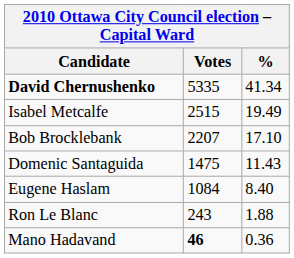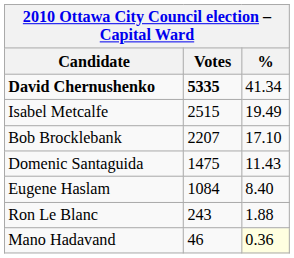(204, 86) normal -> (204, 86) bold
(195, 240) bold -> (195, 240) normal
(259, 240) no background -> (259, 240) lightyellow background
